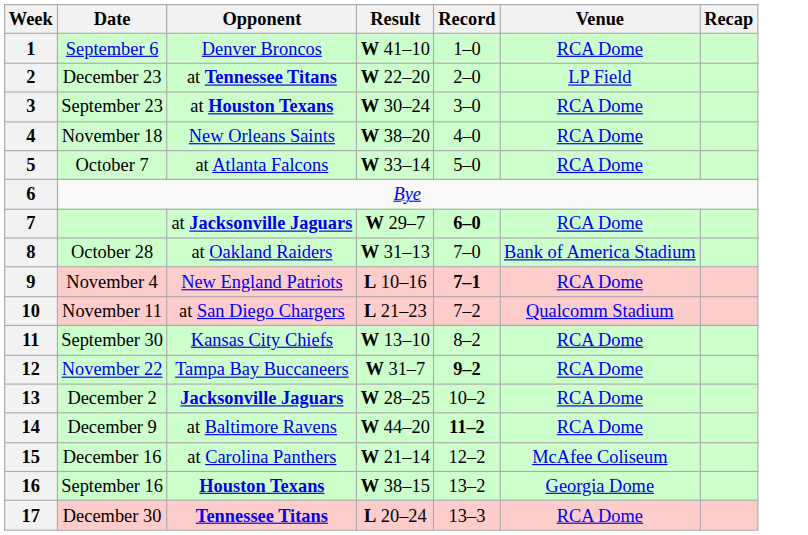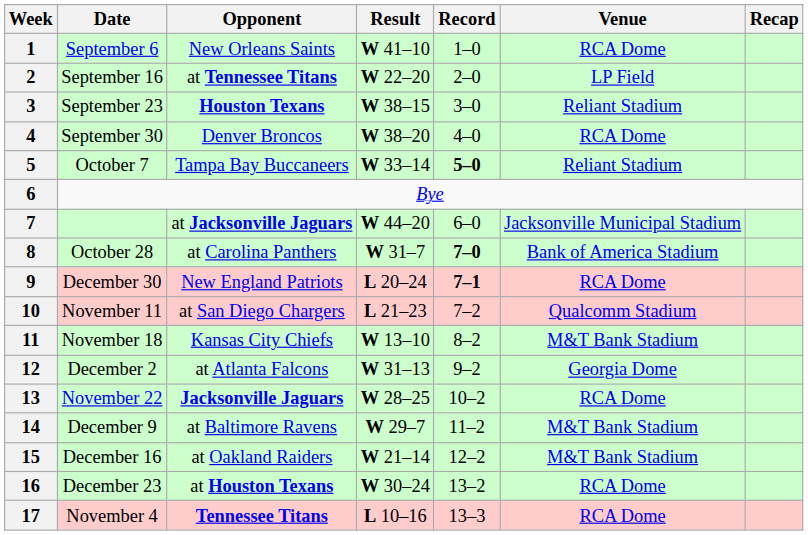(262, 48) Denver Broncos -> (262, 48) New Orleans Saints
(112, 77) December 23 -> (112, 77) September 16
(262, 106) at Houston Texans -> (262, 106) Houston Texans
(395, 106) W 30–24 -> (395, 106) W 38–15
(600, 106) RCA Dome -> (623, 106) Reliant Stadium
(112, 135) November 18 -> (112, 135) September 30
(262, 135) New Orleans Saints -> (262, 135) Denver Broncos
(262, 164) at Atlanta Falcons -> (262, 164) Tampa Bay Buccaneers
(467, 164) normal -> (467, 164) bold
(600, 164) RCA Dome -> (623, 164) Reliant Stadium
(395, 223) W 29–7 -> (395, 223) W 44–20
(467, 223) bold -> (467, 223) normal
(600, 223) RCA Dome -> (623, 223) Jacksonville Municipal Stadium
(262, 252) at Oakland Raiders -> (262, 252) at Carolina Panthers
(395, 252) W 31–13 -> (395, 252) W 31–7
(467, 252) normal -> (467, 252) bold
(112, 281) November 4 -> (112, 281) December 30
(395, 281) L 10–16 -> (395, 281) L 20–24
(112, 340) September 30 -> (112, 340) November 18
(600, 340) RCA Dome -> (623, 340) M&T Bank Stadium
(112, 369) November 22 -> (112, 369) December 2
(262, 369) Tampa Bay Buccaneers -> (262, 369) at Atlanta Falcons
(395, 369) W 31–7 -> (395, 369) W 31–13
(467, 369) bold -> (467, 369) normal
(600, 369) RCA Dome -> (623, 369) Georgia Dome
(112, 398) December 2 -> (112, 398) November 22
(395, 427) W 44–20 -> (395, 427) W 29–7
(467, 427) bold -> (467, 427) normal
(600, 427) RCA Dome -> (623, 427) M&T Bank Stadium
(262, 456) at Carolina Panthers -> (262, 456) at Oakland Raiders
(600, 456) McAfee Coliseum -> (623, 456) M&T Bank Stadium
(112, 485) September 16 -> (112, 485) December 23
(262, 485) Houston Texans -> (262, 485) at Houston Texans
(395, 485) W 38–15 -> (395, 485) W 30–24
(600, 485) Georgia Dome -> (623, 485) RCA Dome
(112, 515) December 30 -> (112, 515) November 4
(395, 515) L 20–24 -> (395, 515) L 10–16
